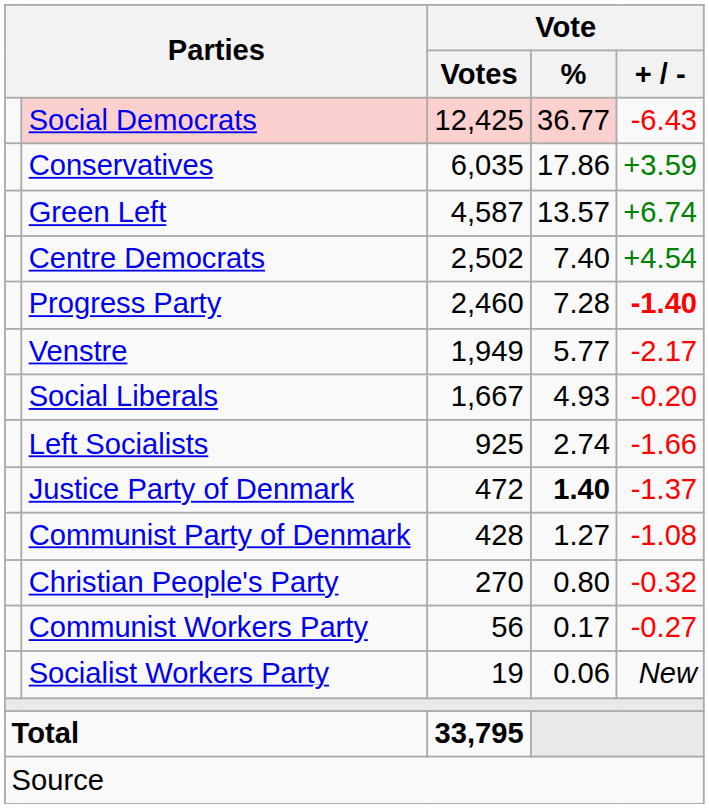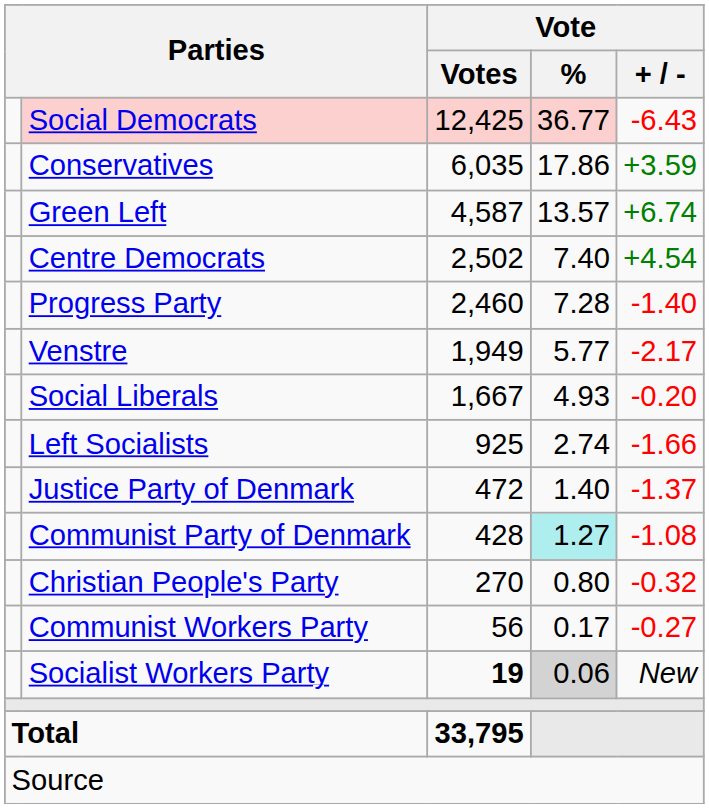(664, 304) bold -> (664, 304) normal
(582, 489) bold -> (582, 489) normal
(582, 535) no background -> (582, 535) paleturquoise background
(507, 674) normal -> (507, 674) bold
(582, 674) no background -> (582, 674) lightgrey background
